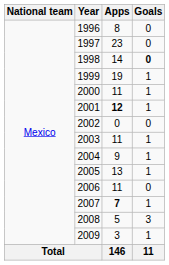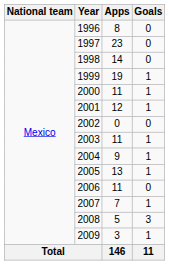(148, 60) bold -> (148, 60) normal
(117, 108) bold -> (117, 108) normal
(117, 204) bold -> (117, 204) normal
